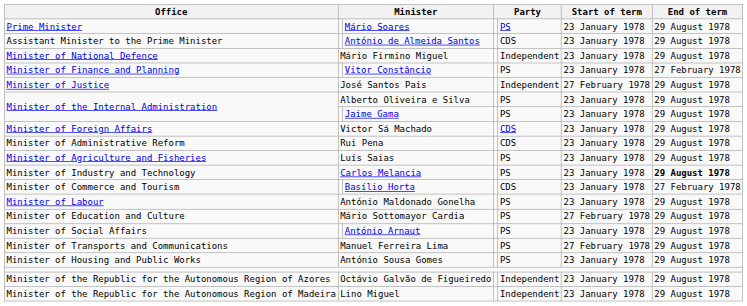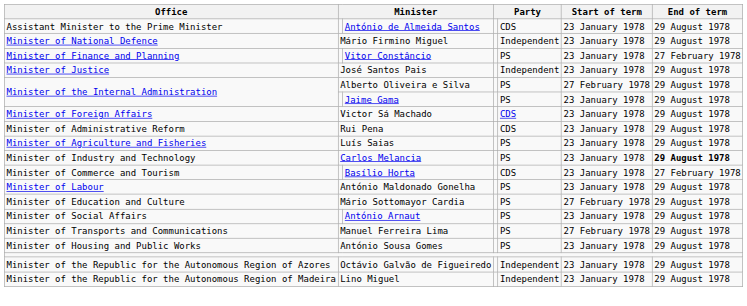- row: (377, 26)
(607, 85) 27 February 1978 -> (604, 70) 23 January 1978
(604, 99) 23 January 1978 -> (607, 85) 27 February 1978
